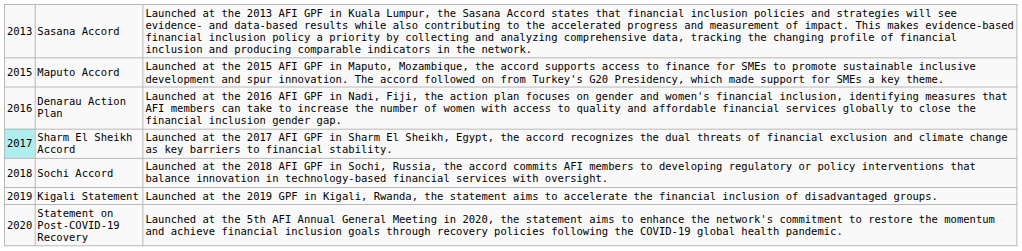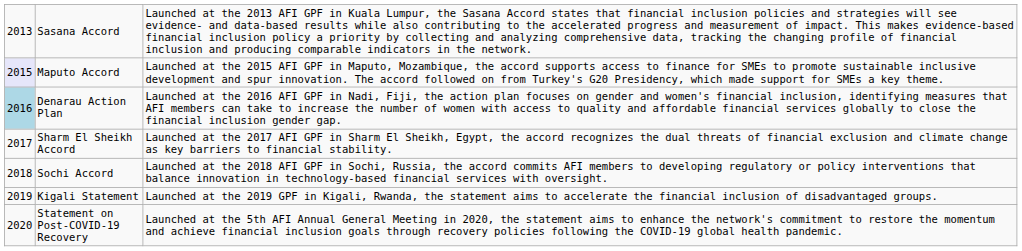(20, 73) no background -> (20, 73) lavender background
(20, 108) no background -> (20, 108) lightblue background
(20, 143) paleturquoise background -> (20, 143) no background
